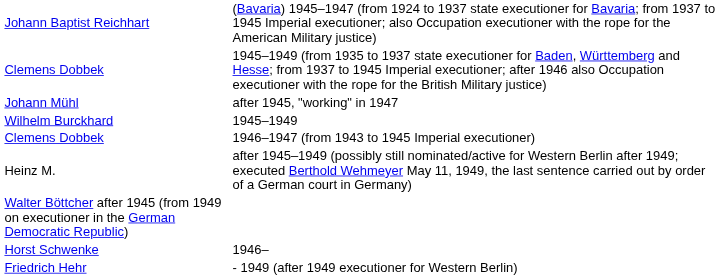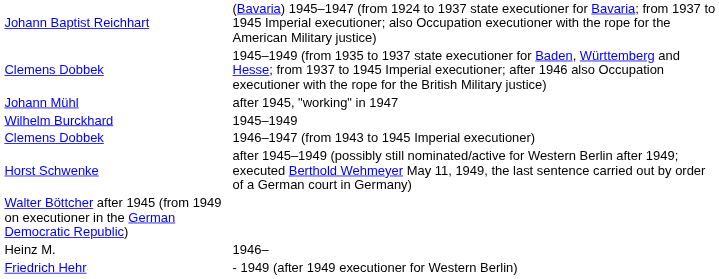(30, 170) Heinz M. -> (52, 170) Horst Schwenke
(52, 250) Horst Schwenke -> (30, 250) Heinz M.
